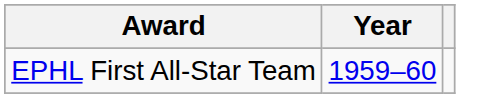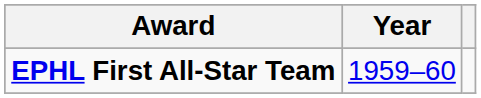(164, 70) normal -> (173, 70) bold
